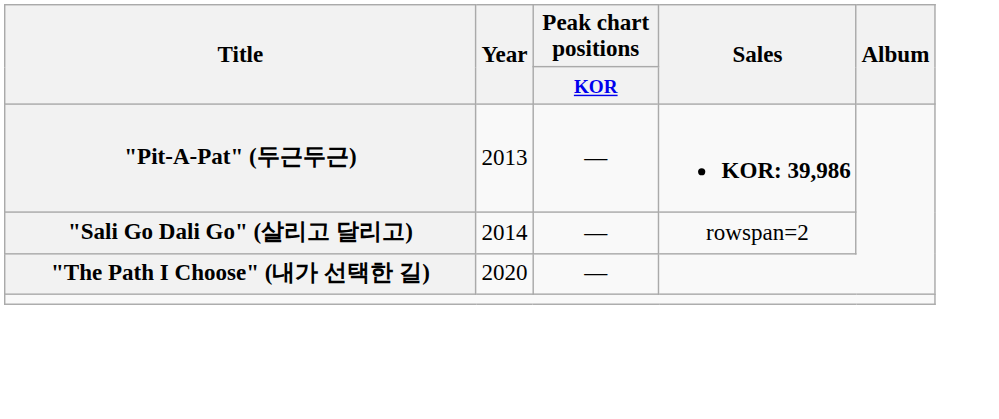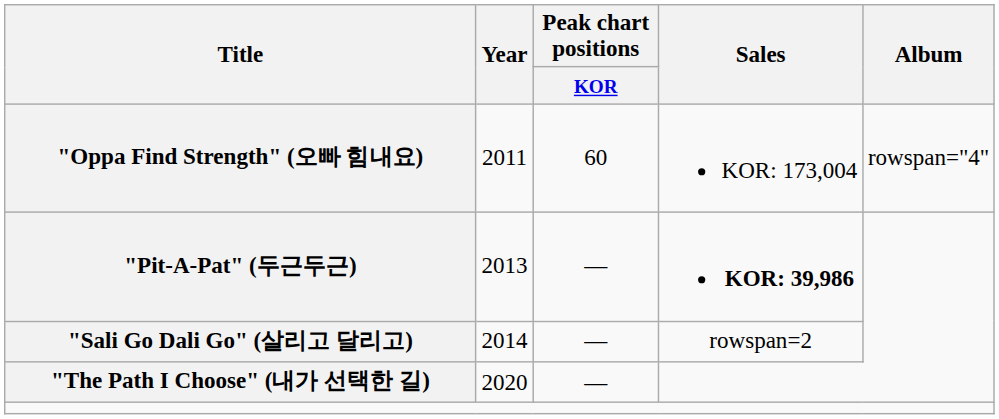+ row: (240, 157)
